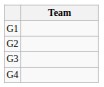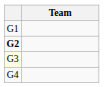(13, 43) normal -> (13, 43) bold
(13, 59) no background -> (13, 59) lightyellow background
